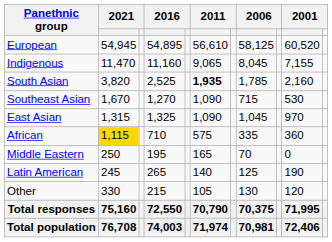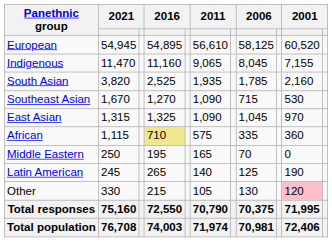(207, 81) bold -> (207, 81) normal
(115, 136) gold background -> (115, 136) no background
(157, 136) no background -> (157, 136) khaki background
(294, 191) no background -> (294, 191) pink background
